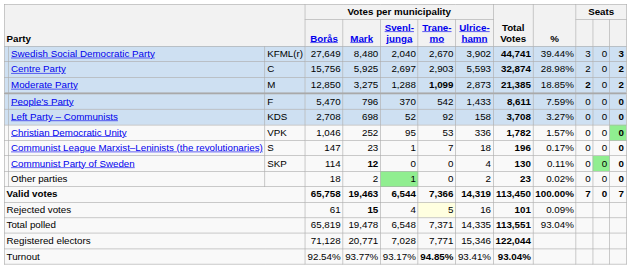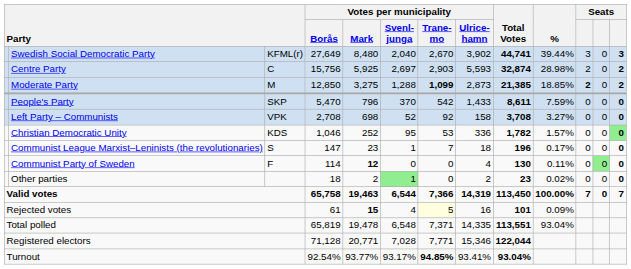(270, 101) F -> (277, 101) SKP
(277, 117) KDS -> (277, 117) VPK
(277, 132) VPK -> (277, 132) KDS
(277, 163) SKP -> (270, 163) F
